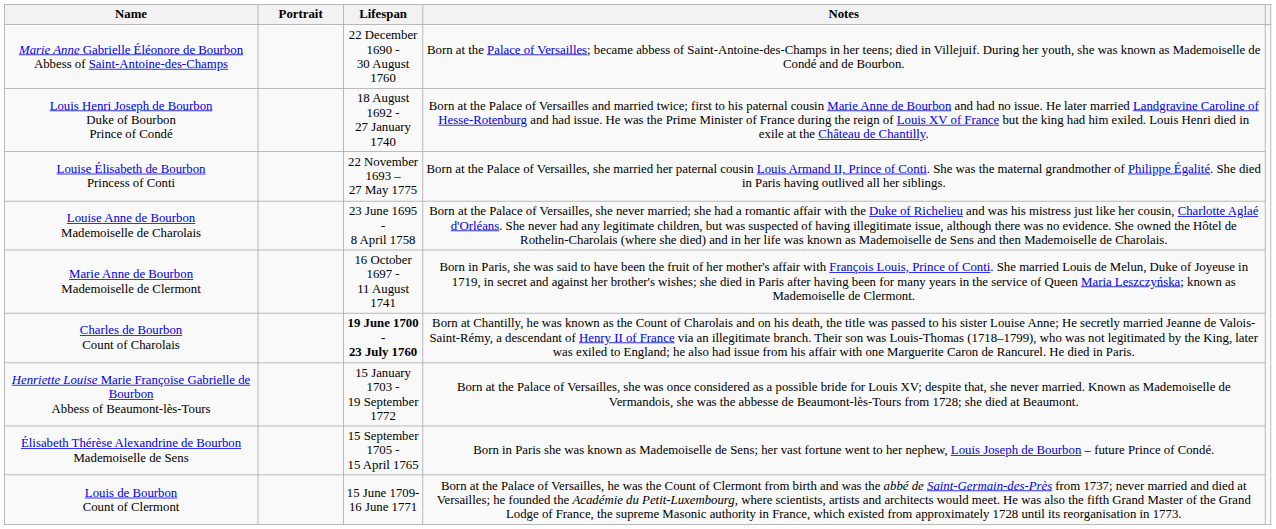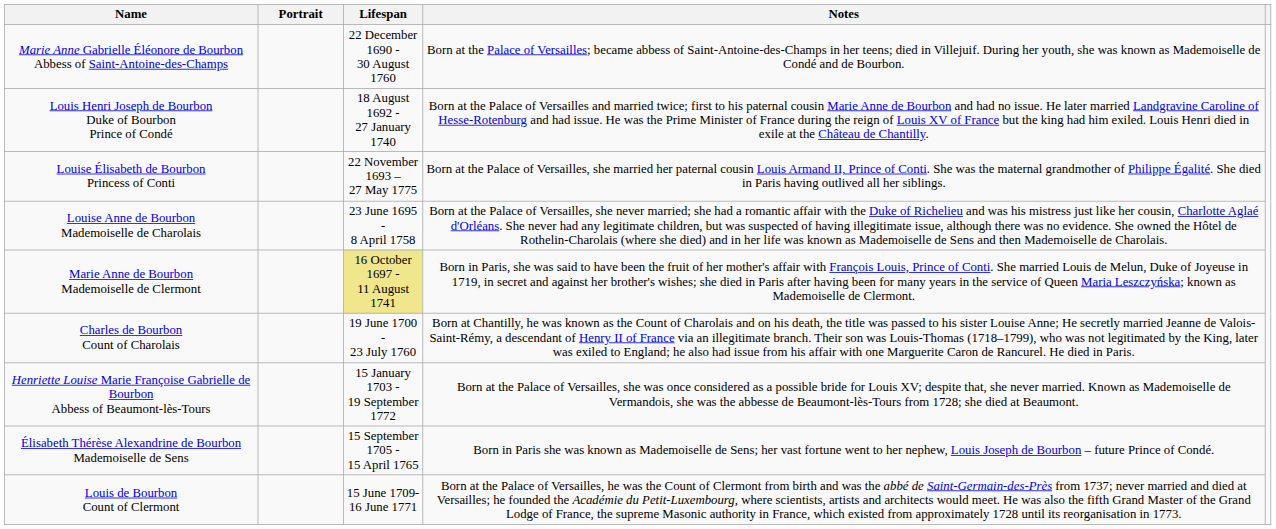(383, 281) no background -> (383, 281) khaki background
(383, 338) bold -> (383, 338) normal
